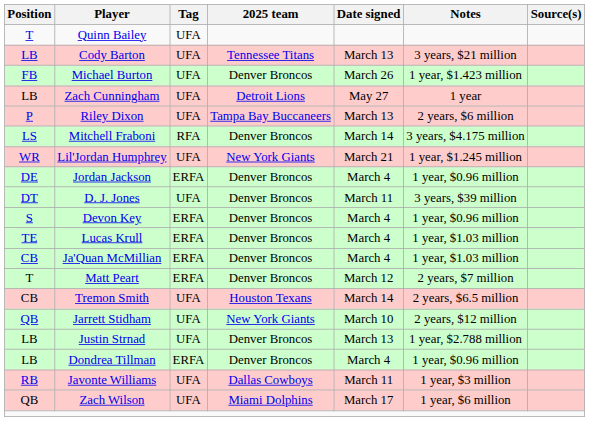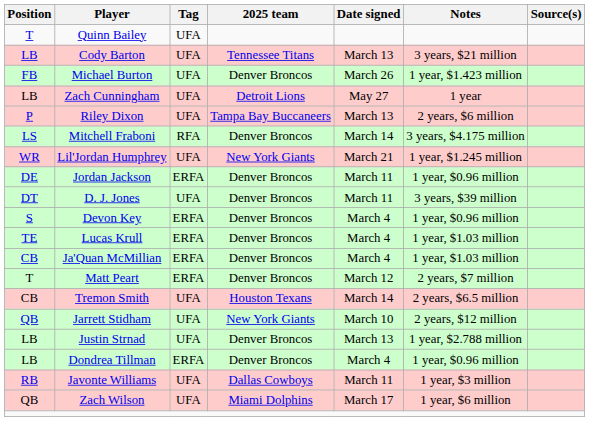(369, 177) March 4 -> (369, 177) March 11
